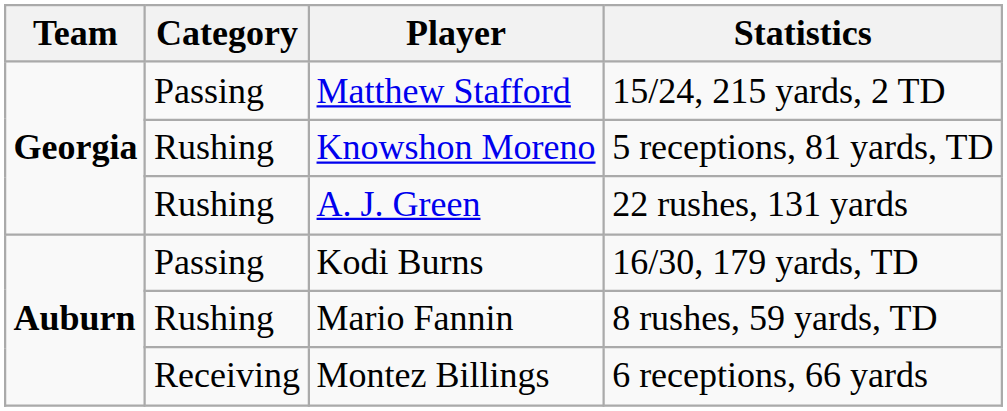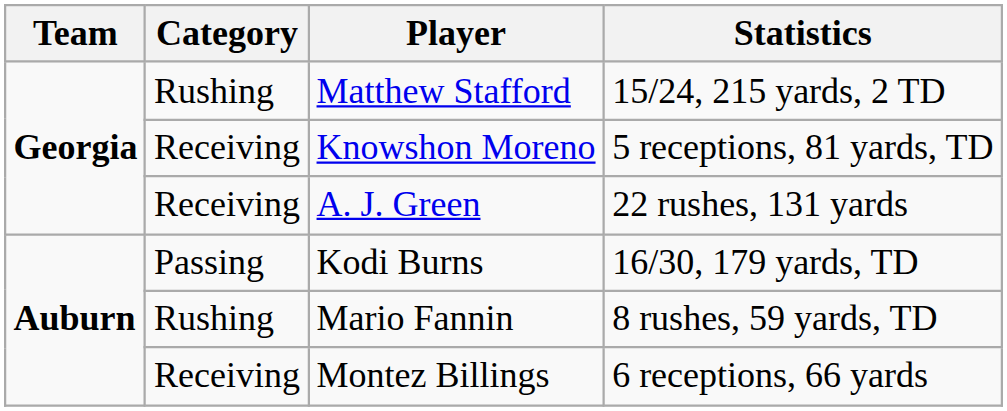(209, 90) Passing -> (214, 90) Rushing
(214, 147) Rushing -> (227, 147) Receiving
(214, 204) Rushing -> (227, 204) Receiving
